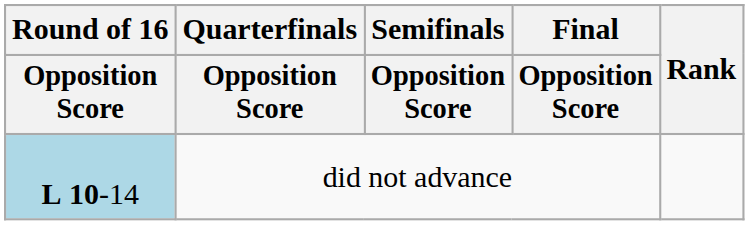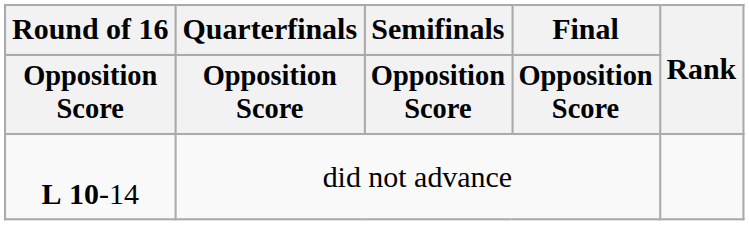(90, 194) lightblue background -> (90, 194) no background
